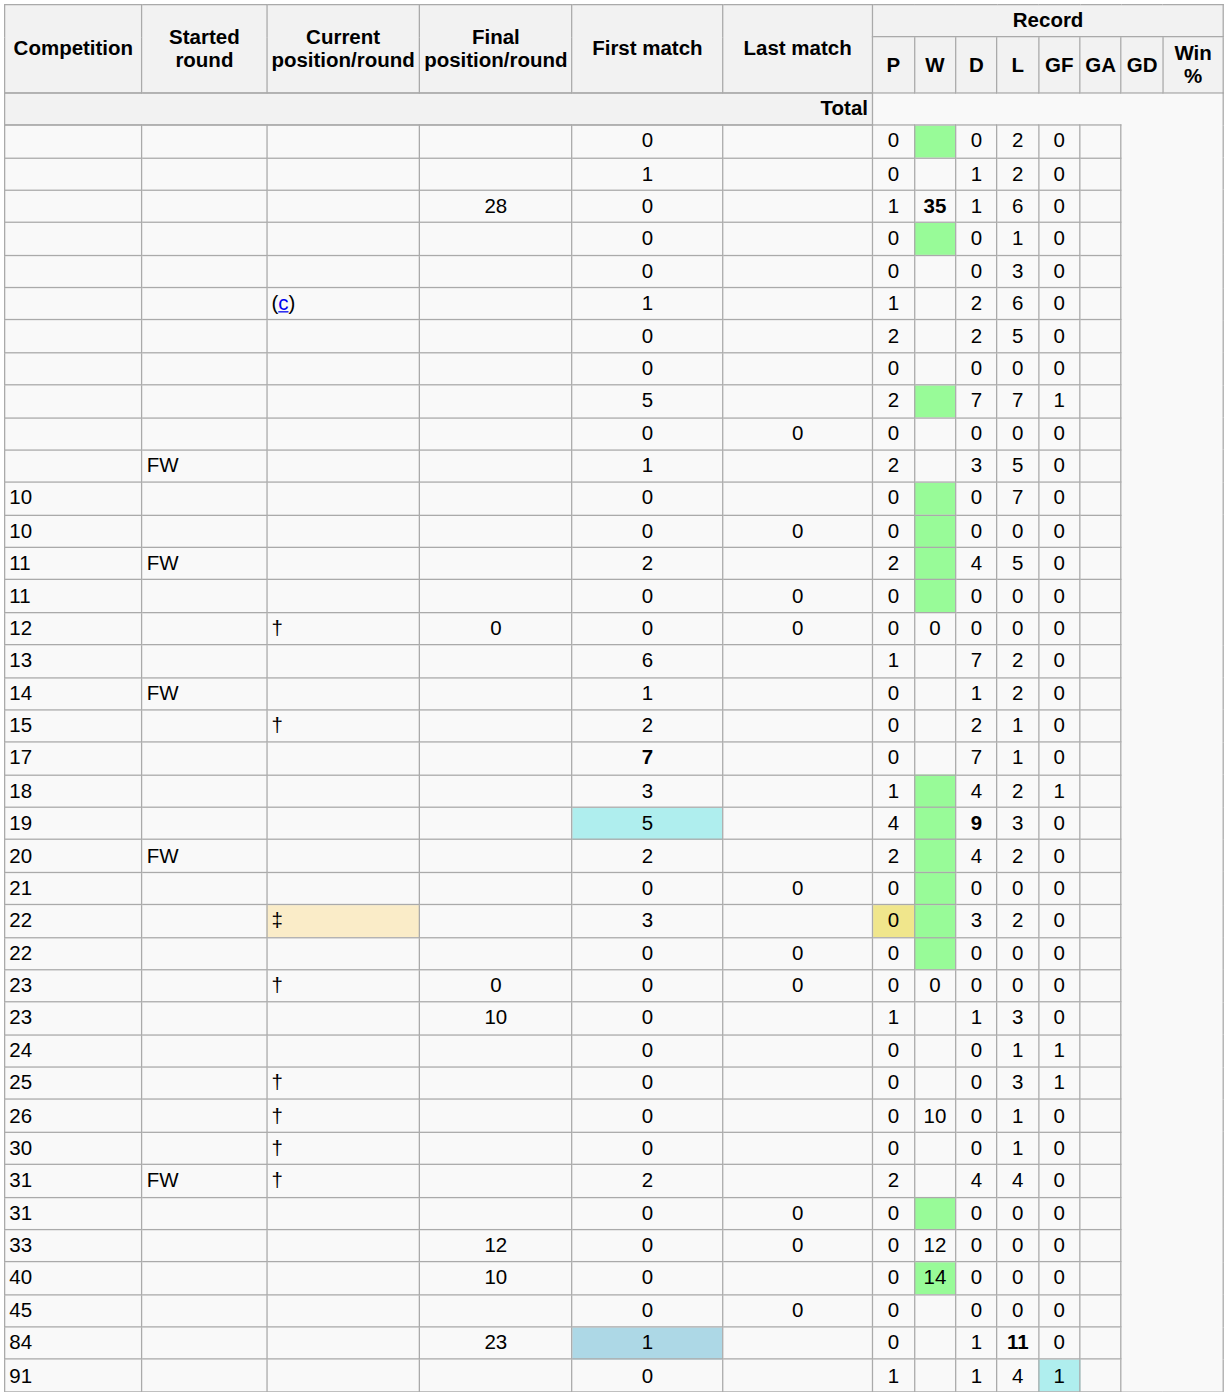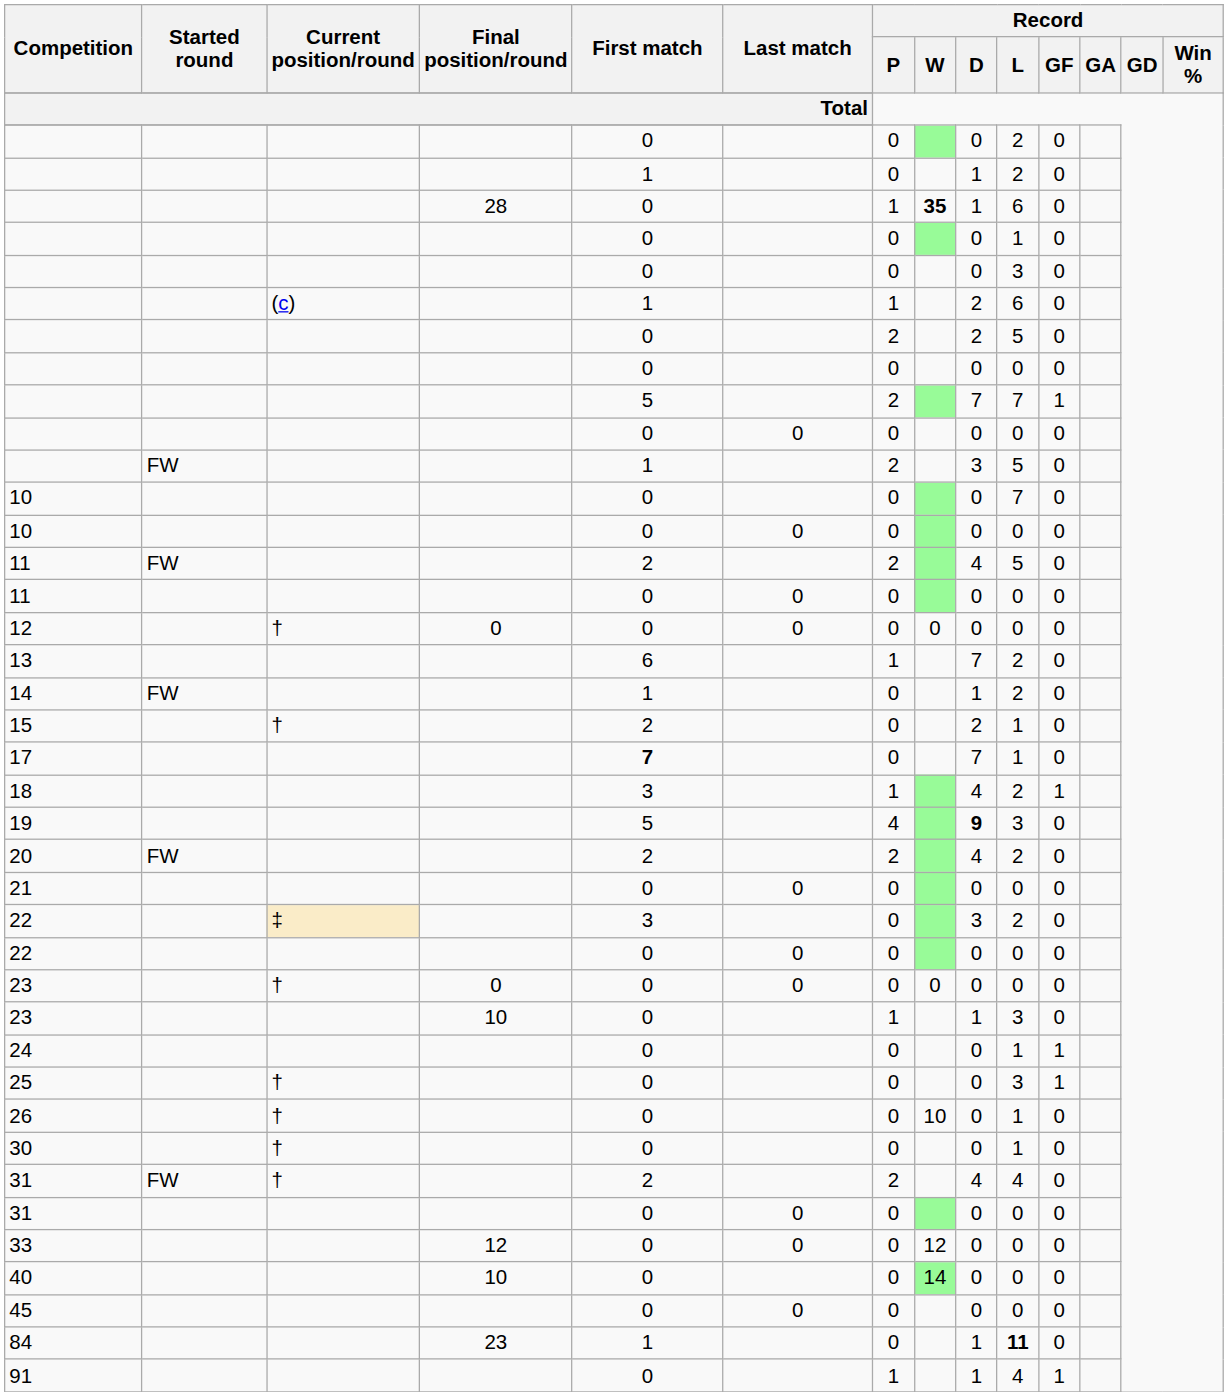(647, 823) paleturquoise background -> (647, 823) no background
(893, 920) khaki background -> (893, 920) no background
(647, 1342) lightblue background -> (647, 1342) no background
(1059, 1375) paleturquoise background -> (1059, 1375) no background
